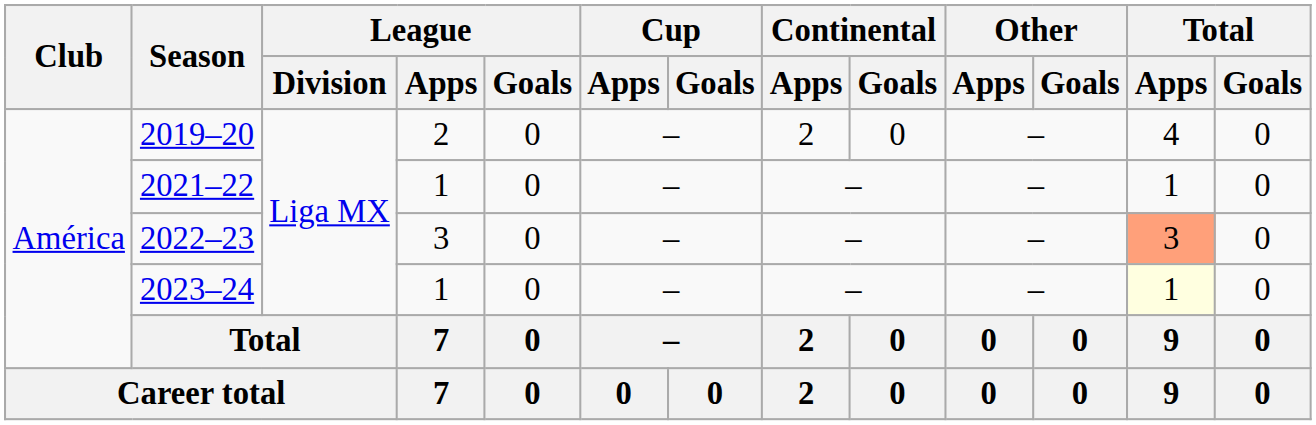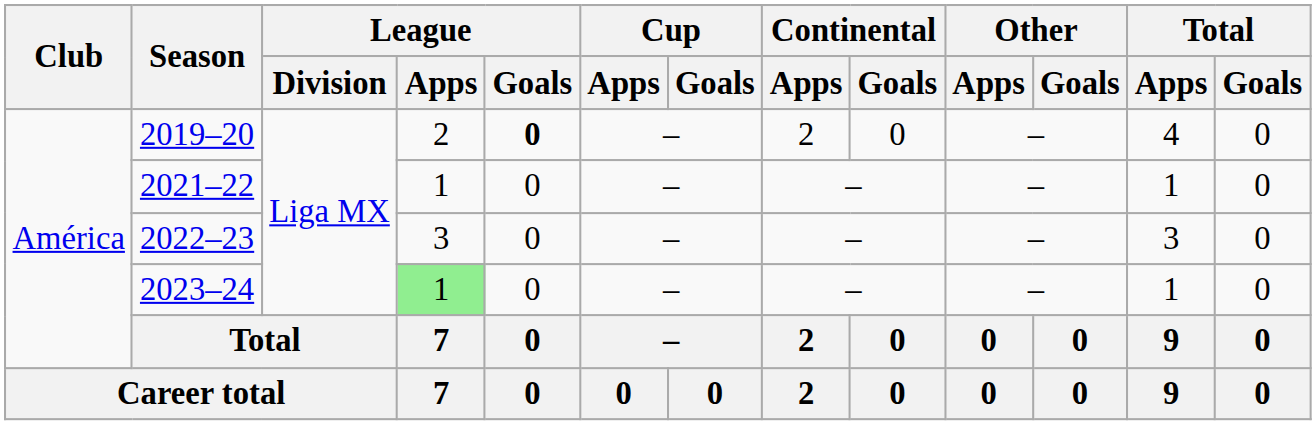(532, 133) normal -> (532, 133) bold
(1171, 237) lightsalmon background -> (1171, 237) no background
(441, 289) no background -> (441, 289) lightgreen background
(1171, 289) lightyellow background -> (1171, 289) no background
